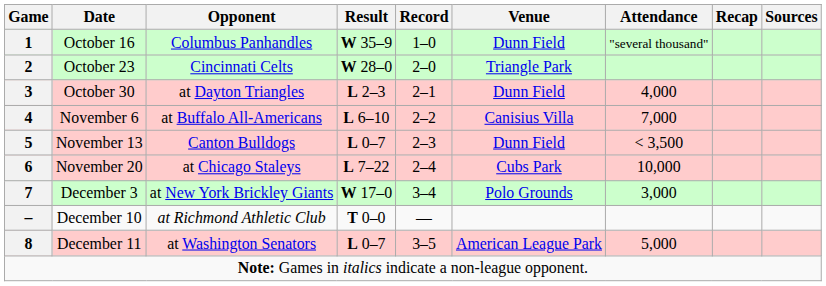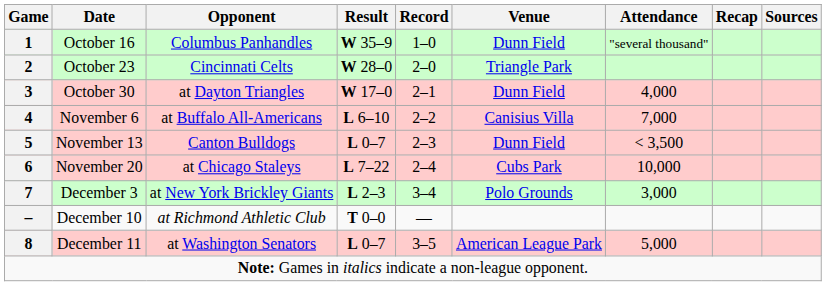(366, 92) L 2–3 -> (366, 92) W 17–0
(366, 192) W 17–0 -> (366, 192) L 2–3
